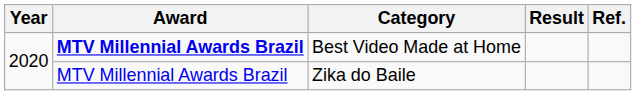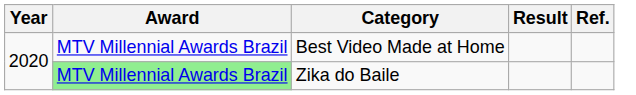(180, 47) bold -> (172, 47) normal
(172, 75) no background -> (172, 75) lightgreen background
